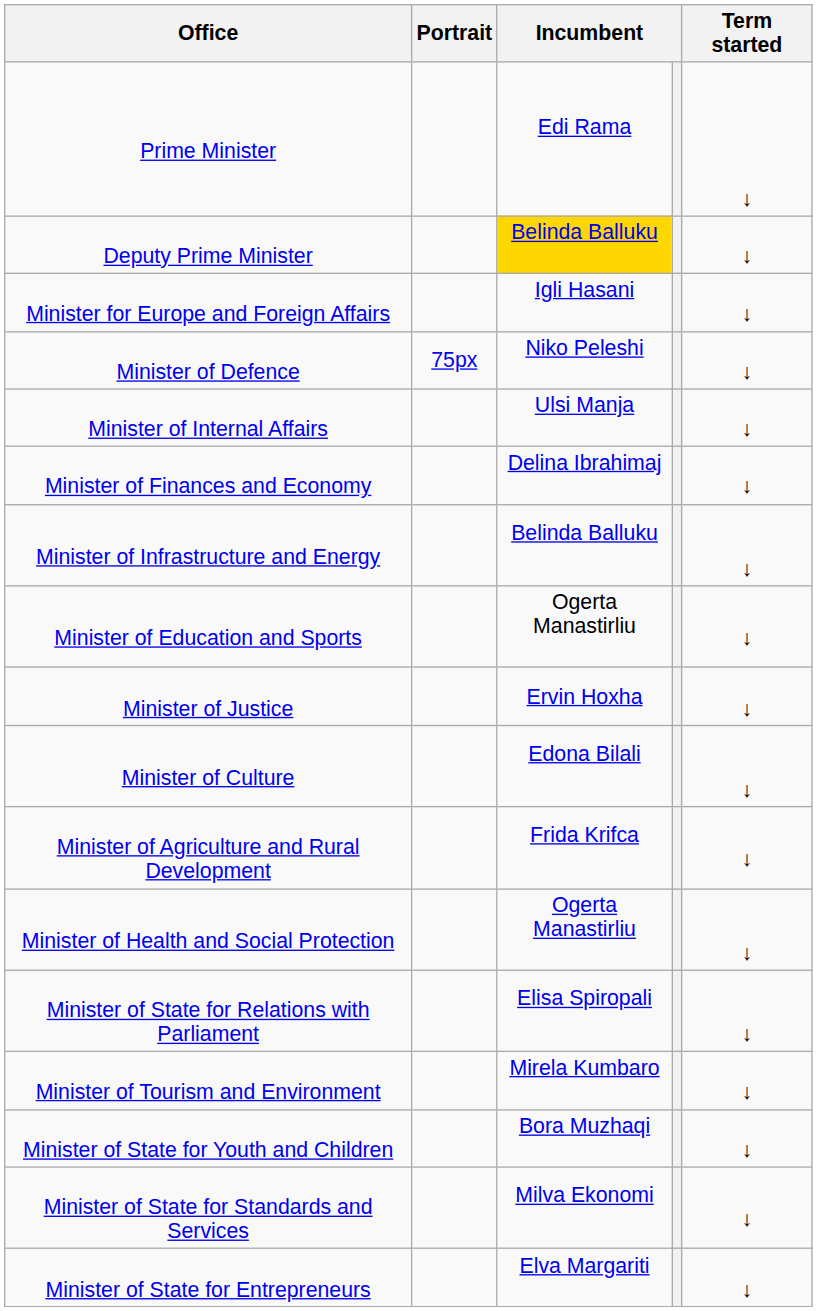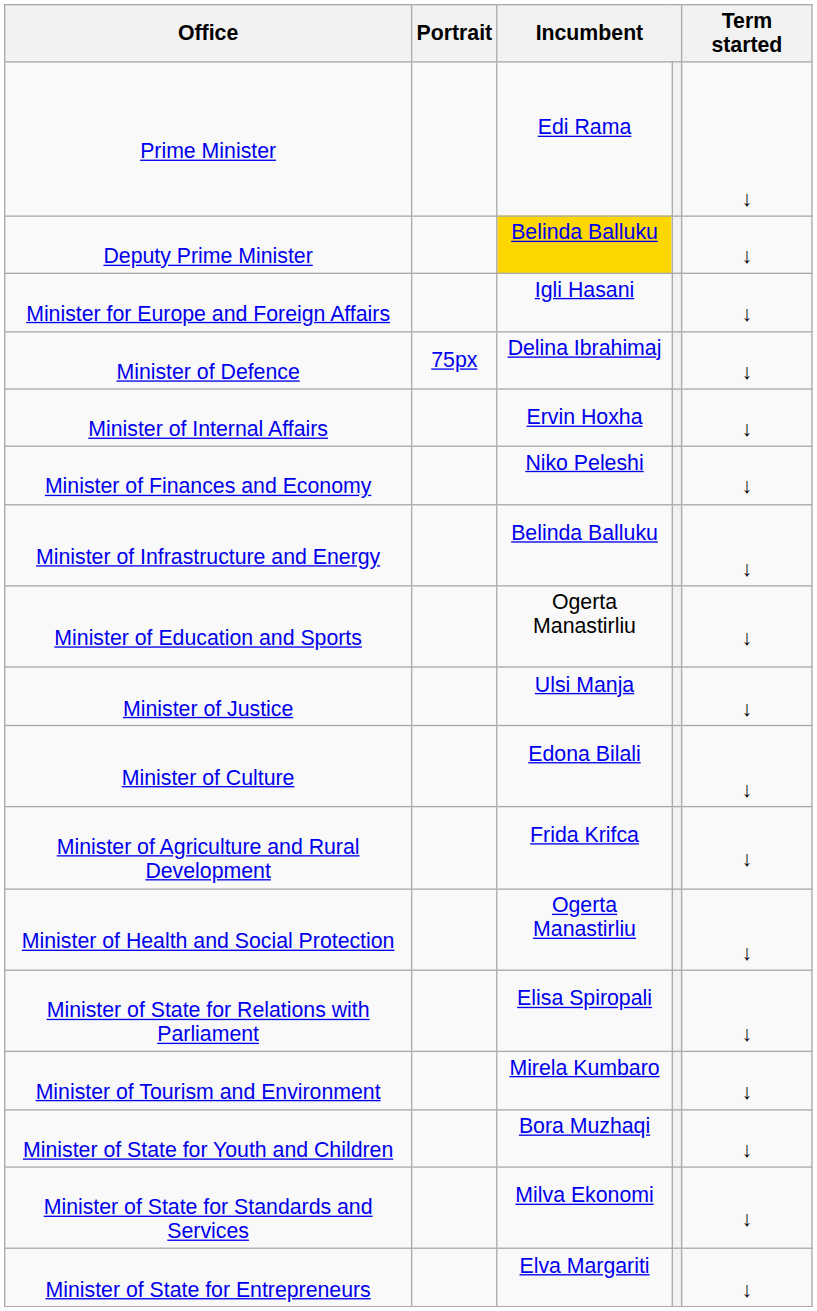(585, 347) Niko Peleshi -> (585, 347) Delina Ibrahimaj
(585, 405) Ulsi Manja -> (585, 417) Ervin Hoxha
(585, 463) Delina Ibrahimaj -> (585, 463) Niko Peleshi
(585, 696) Ervin Hoxha -> (585, 684) Ulsi Manja
